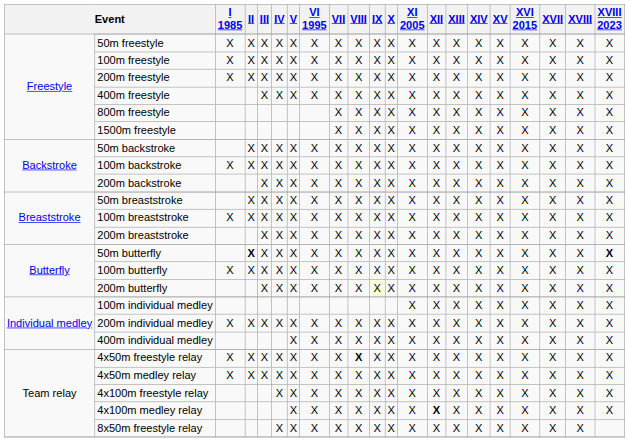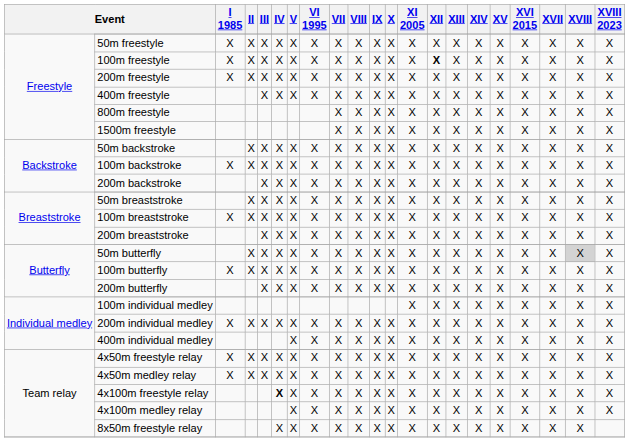(436, 60) normal -> (436, 60) bold
(251, 253) bold -> (251, 253) normal
(580, 253) no background -> (580, 253) lightgrey background
(609, 253) bold -> (609, 253) normal
(377, 288) lightyellow background -> (377, 288) no background
(359, 358) bold -> (359, 358) normal
(279, 393) normal -> (279, 393) bold
(436, 410) bold -> (436, 410) normal
